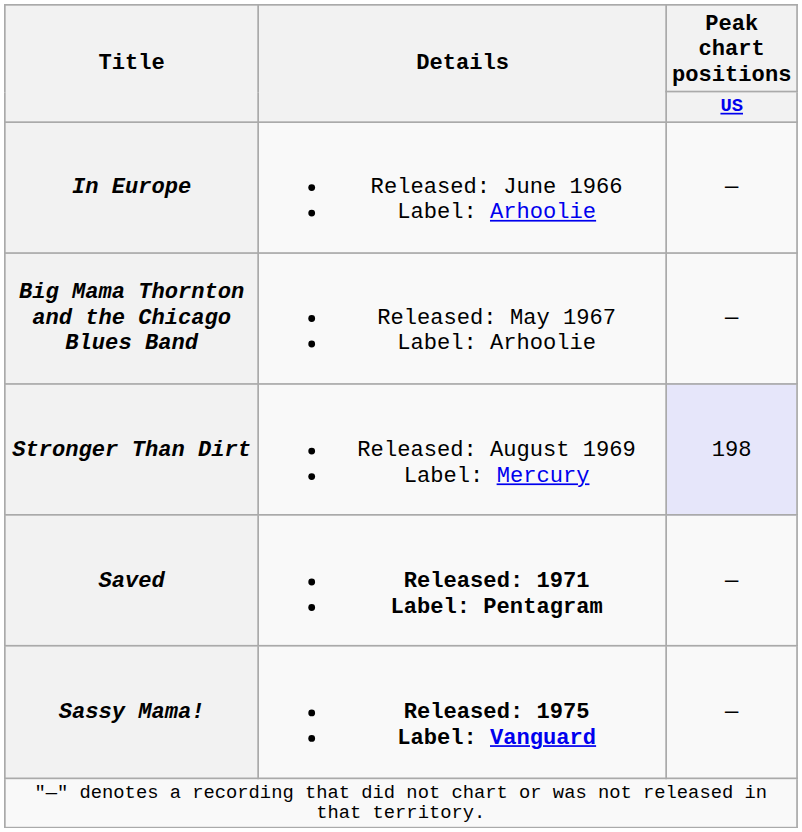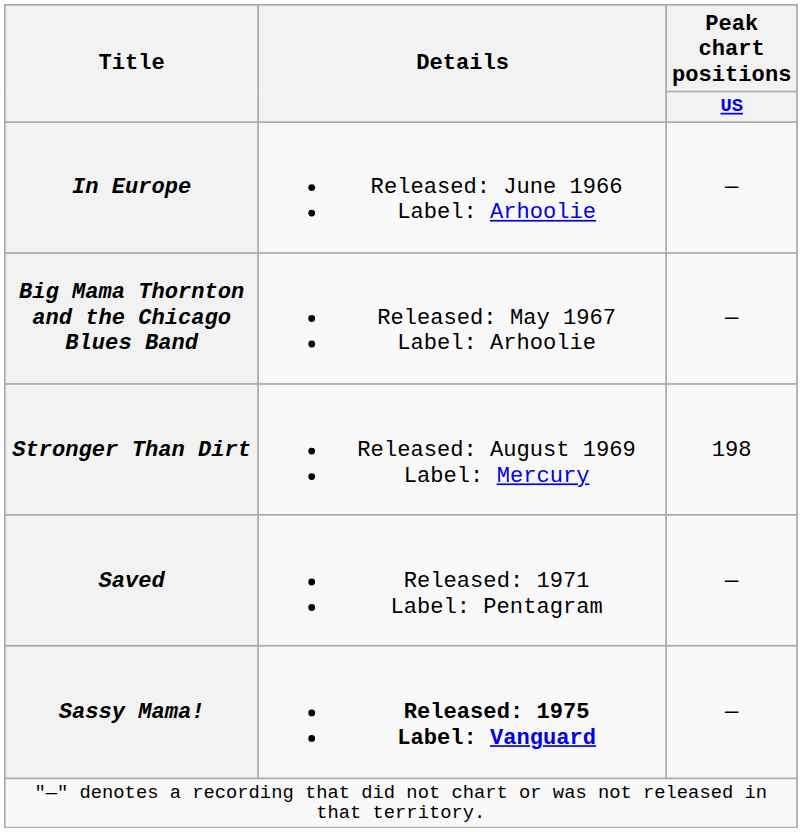(732, 450) lavender background -> (732, 450) no background
(463, 593) bold -> (463, 593) normal
